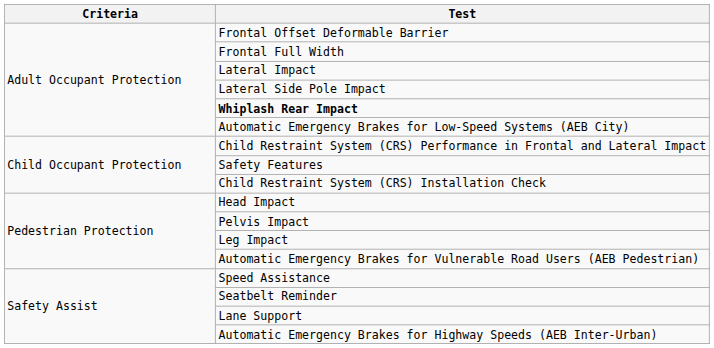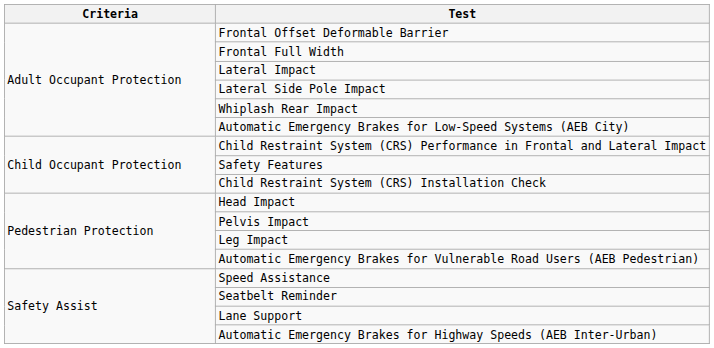(288, 108) bold -> (288, 108) normal
